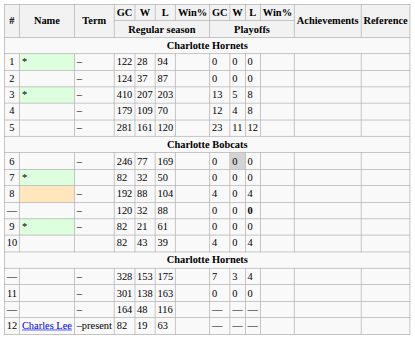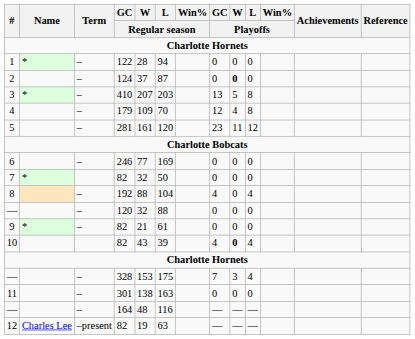(235, 78) normal -> (235, 78) bold
(235, 161) lightgrey background -> (235, 161) no background
(250, 210) bold -> (250, 210) normal
(235, 243) normal -> (235, 243) bold
